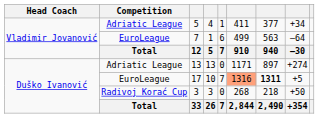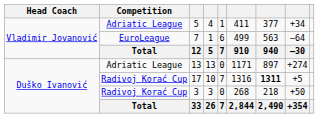(144, 79) EuroLeague -> (144, 79) Radivoj Korać Cup
(241, 79) lightsalmon background -> (241, 79) no background
